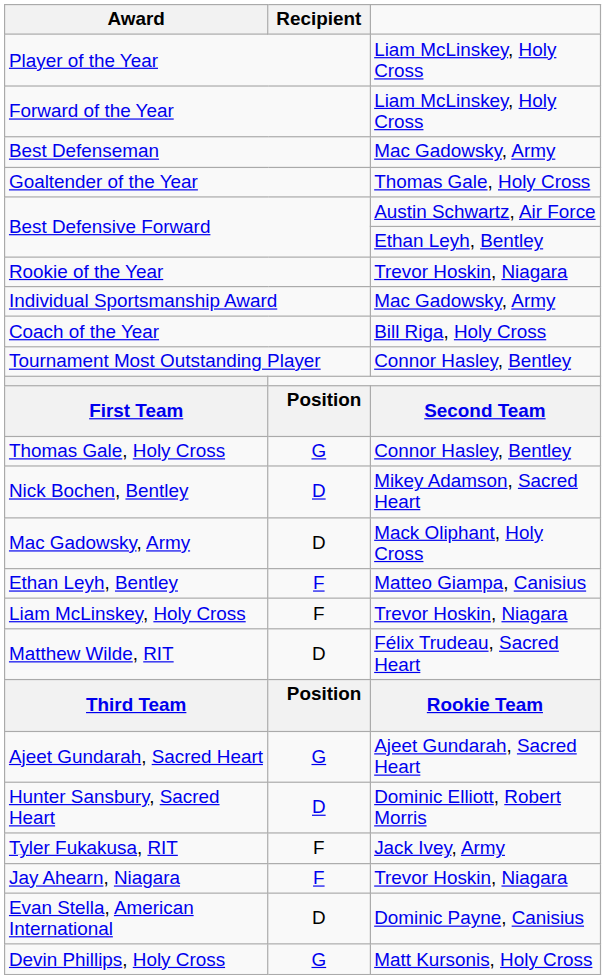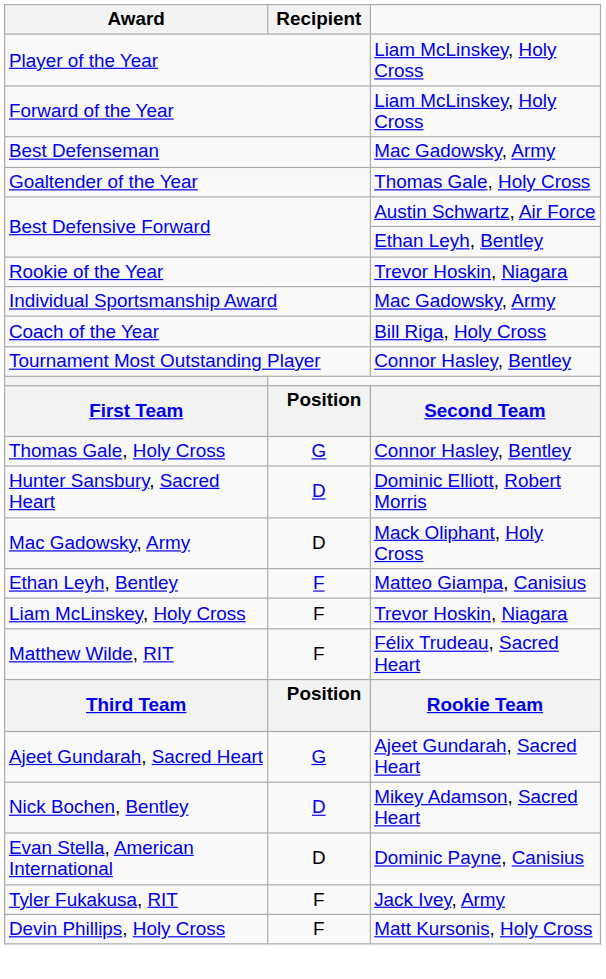rows swapped: (99, 491) <-> (114, 807)
(319, 654) D -> (319, 654) F
rows swapped: (101, 918) <-> (93, 848)
- row: (94, 878)
(319, 959) G -> (319, 929) F
